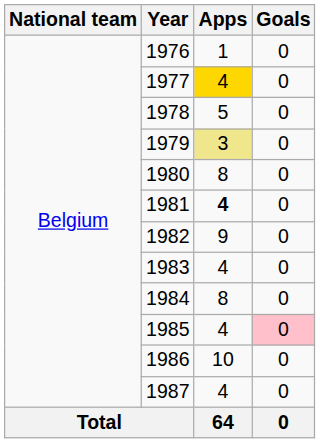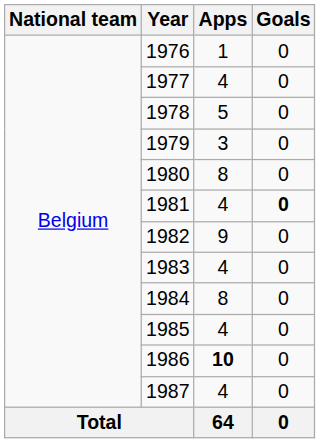(223, 81) gold background -> (223, 81) no background
(223, 143) khaki background -> (223, 143) no background
(223, 205) bold -> (223, 205) normal
(283, 205) normal -> (283, 205) bold
(283, 329) pink background -> (283, 329) no background
(223, 360) normal -> (223, 360) bold
